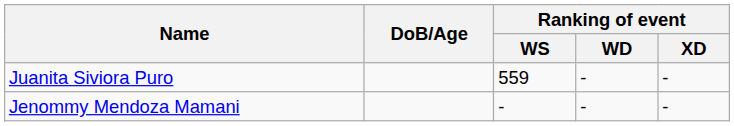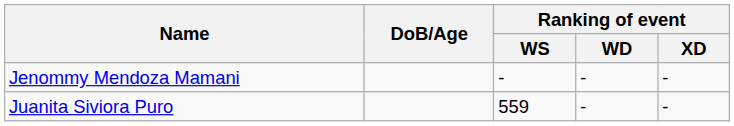rows swapped: (91, 78) <-> (124, 107)
